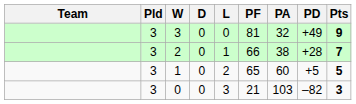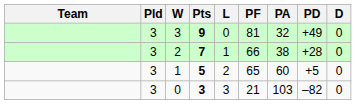columns swapped: (202, 14) <-> (339, 14)
